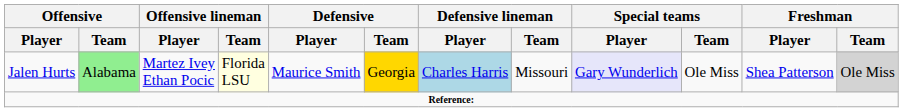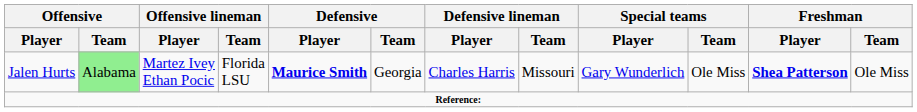(243, 71) lightyellow background -> (243, 71) no background
(316, 71) normal -> (319, 71) bold
(391, 71) gold background -> (398, 71) no background
(465, 71) lightblue background -> (472, 71) no background
(626, 71) lavender background -> (633, 71) no background
(790, 71) normal -> (800, 71) bold
(868, 71) lightgrey background -> (882, 71) no background
